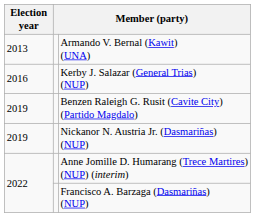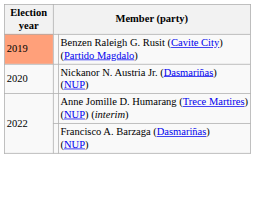- row: (119, 49)
- row: (128, 79)
(17, 109) no background -> (17, 49) lightsalmon background
(17, 138) 2019 -> (17, 79) 2020
